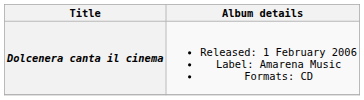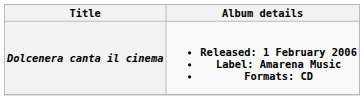(263, 64) normal -> (263, 64) bold
